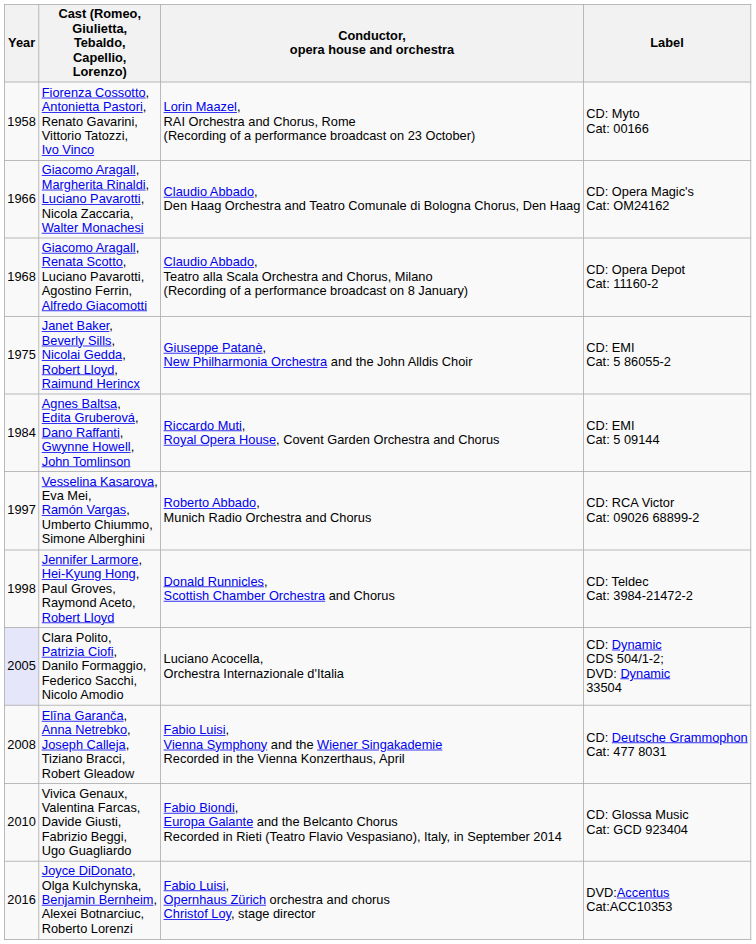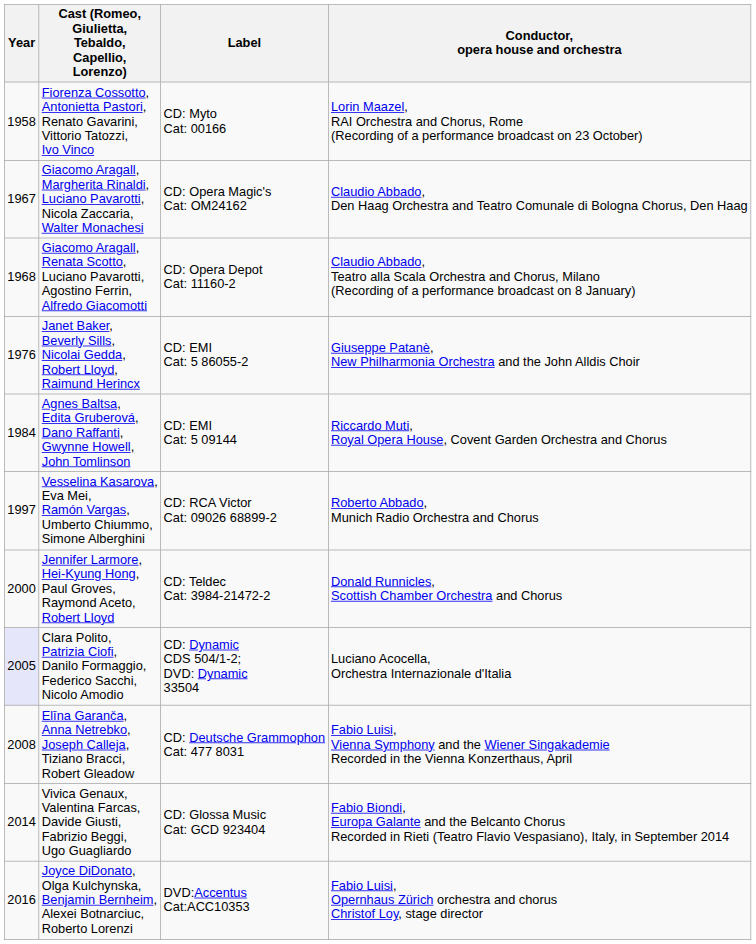columns swapped: (372, 43) <-> (667, 43)
(22, 199) 1966 -> (22, 199) 1967
(22, 355) 1975 -> (22, 355) 1976
(22, 588) 1998 -> (22, 588) 2000
(22, 822) 2010 -> (22, 822) 2014
